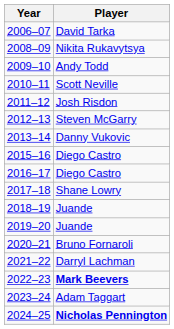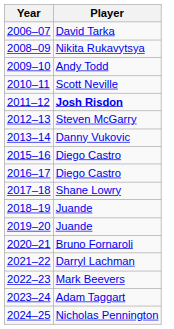(87, 102) normal -> (89, 102) bold
(92, 279) bold -> (90, 279) normal
(111, 315) bold -> (107, 315) normal
